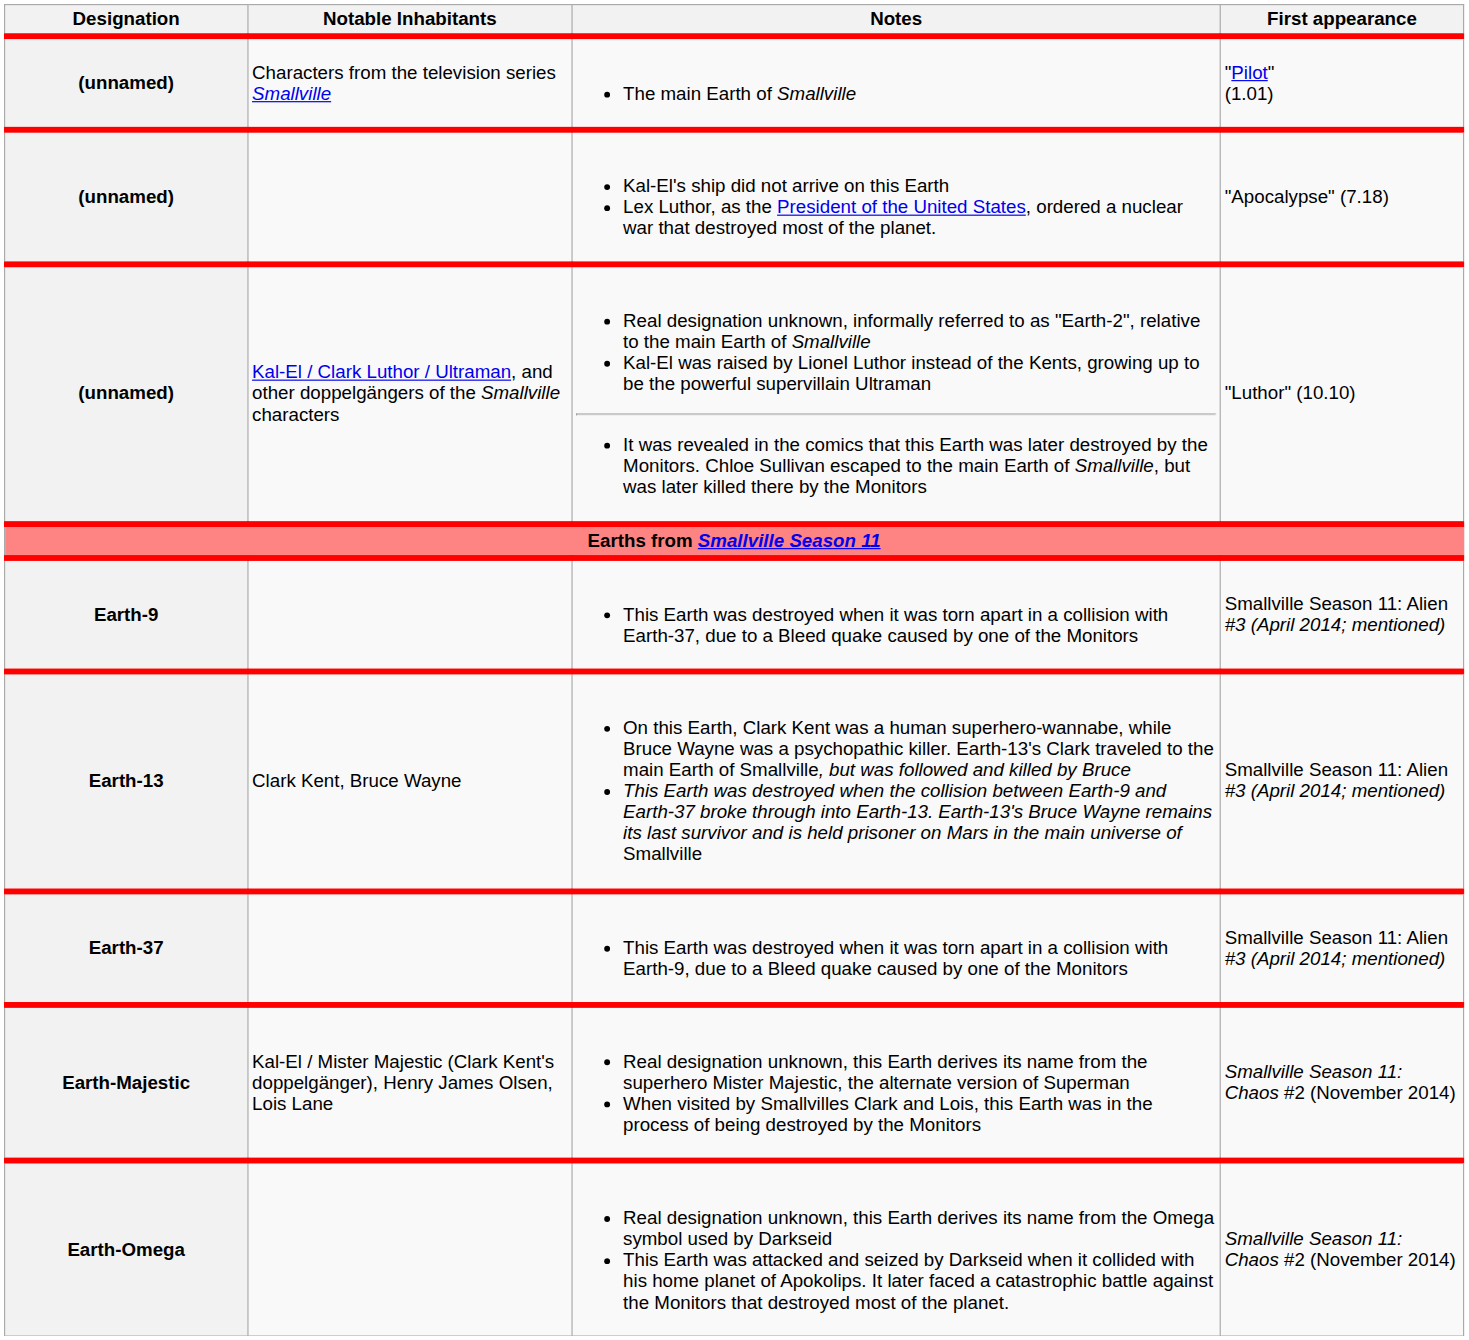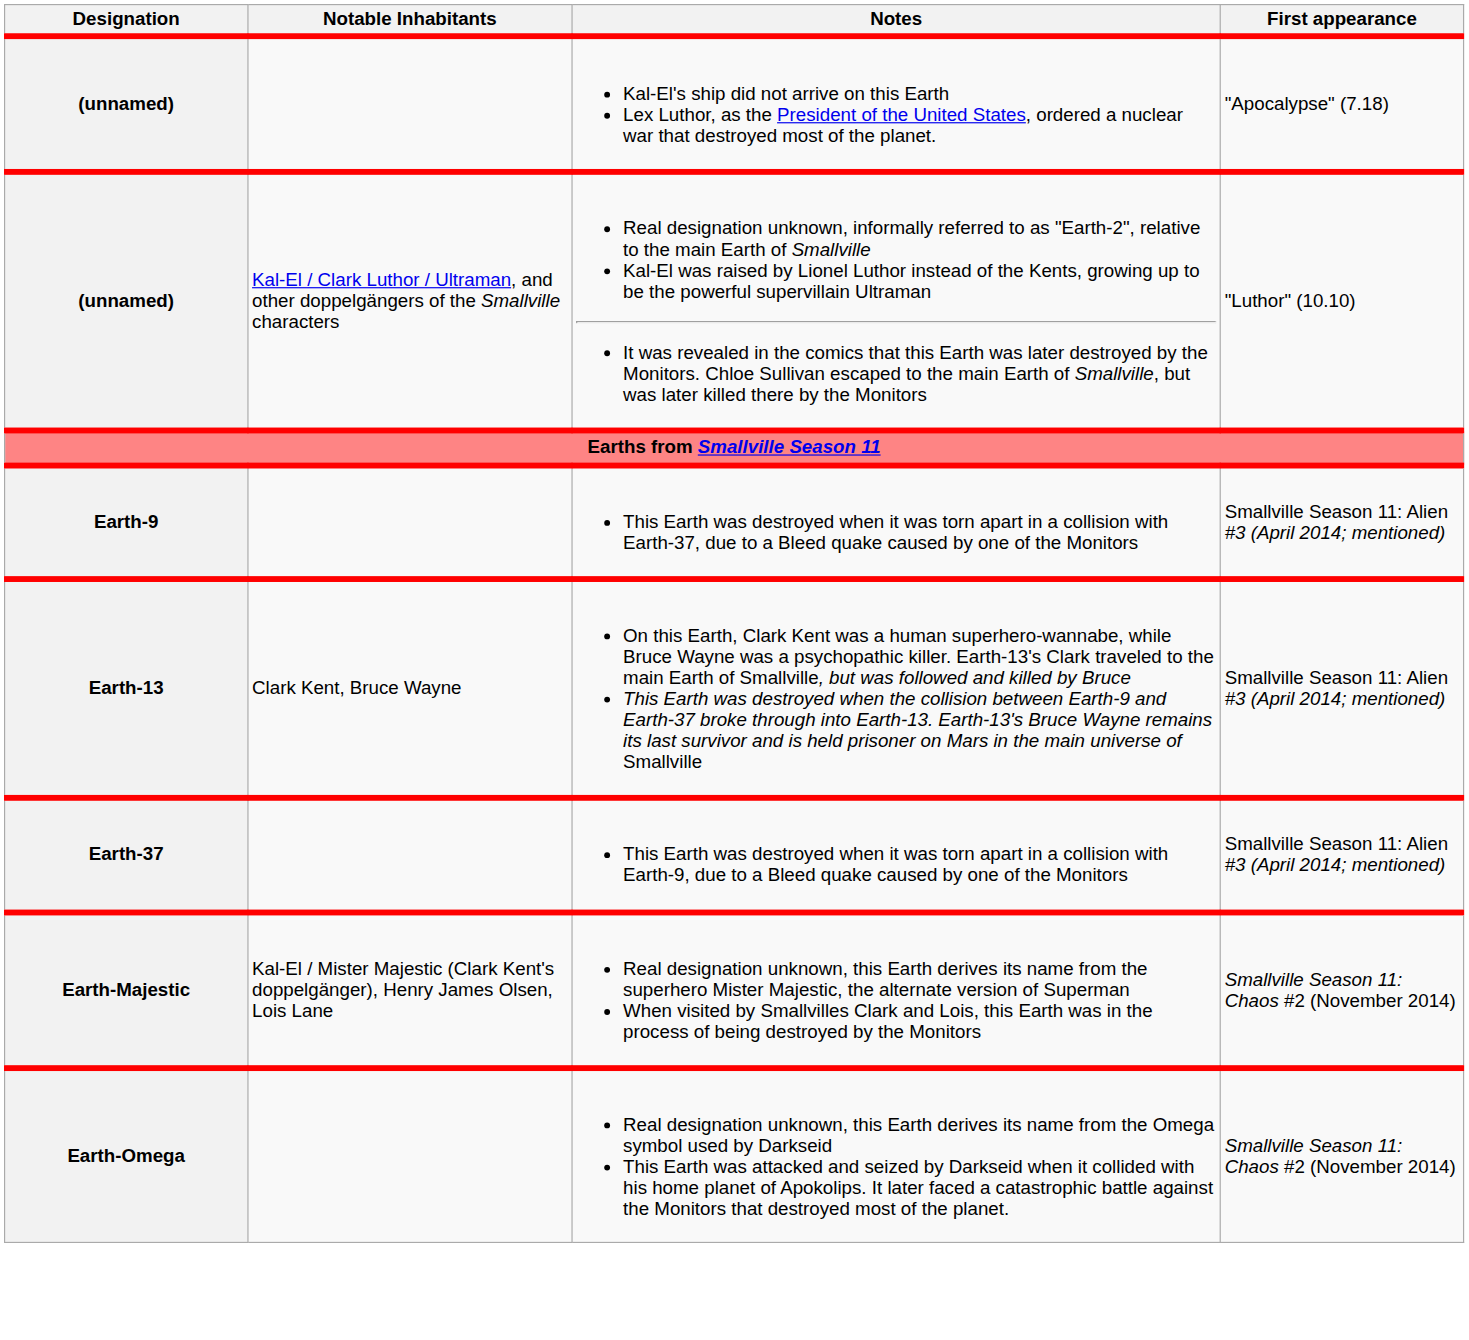- row: (896, 94)
